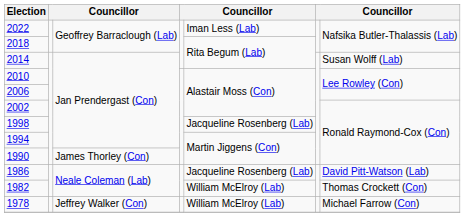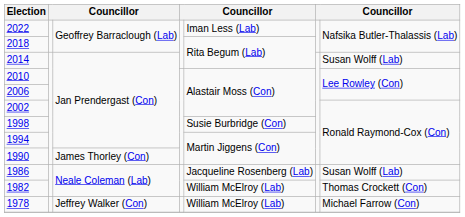(250, 124) Jacqueline Rosenberg (Lab) -> (236, 124) Susie Burbridge (Con)
(376, 172) David Pitt-Watson (Lab) -> (362, 172) Susan Wolff (Lab)
